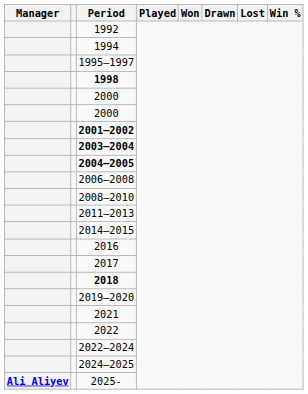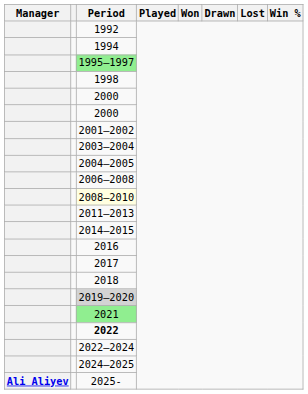(106, 63) no background -> (106, 63) lightgreen background
(106, 80) bold -> (106, 80) normal
(106, 130) bold -> (106, 130) normal
(106, 147) bold -> (106, 147) normal
(106, 163) bold -> (106, 163) normal
(106, 197) no background -> (106, 197) lightyellow background
(106, 281) bold -> (106, 281) normal
(106, 297) no background -> (106, 297) lightgrey background
(106, 314) no background -> (106, 314) lightgreen background
(106, 331) normal -> (106, 331) bold
